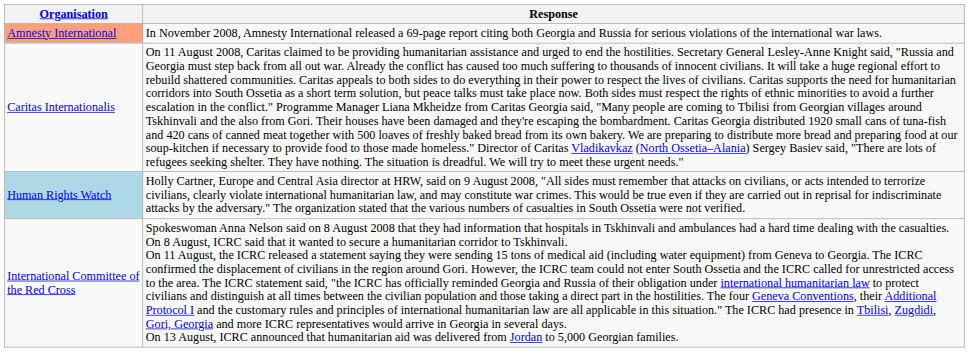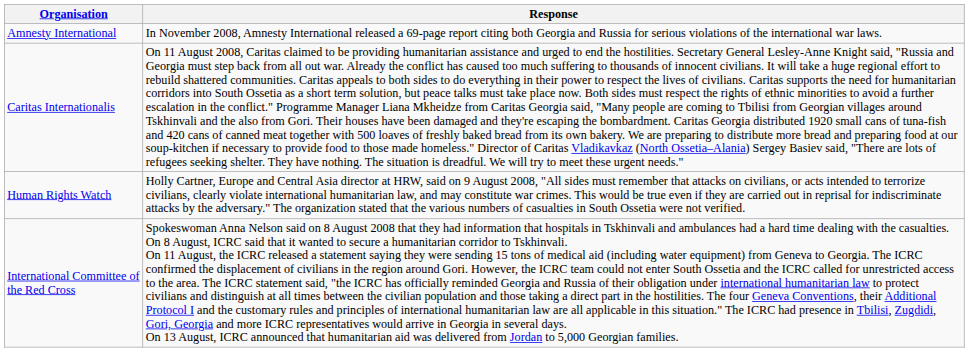(62, 33) lightsalmon background -> (62, 33) no background
(59, 195) lightblue background -> (59, 195) no background
